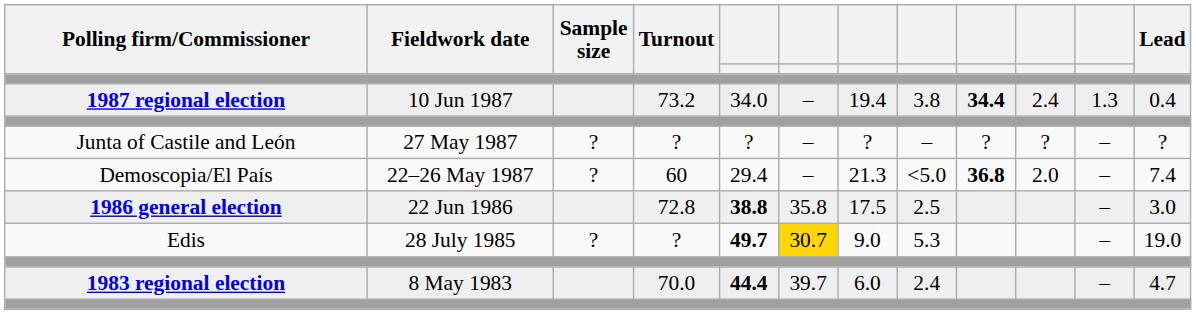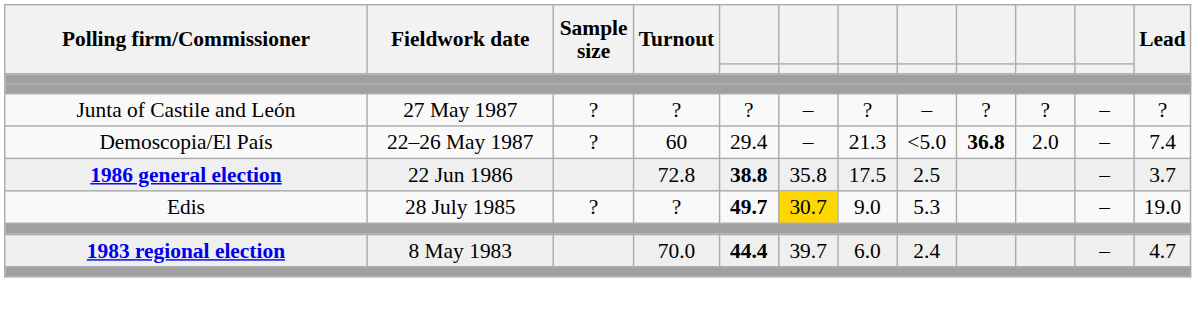- row: (186, 100)
(1163, 207) 3.0 -> (1163, 175) 3.7
